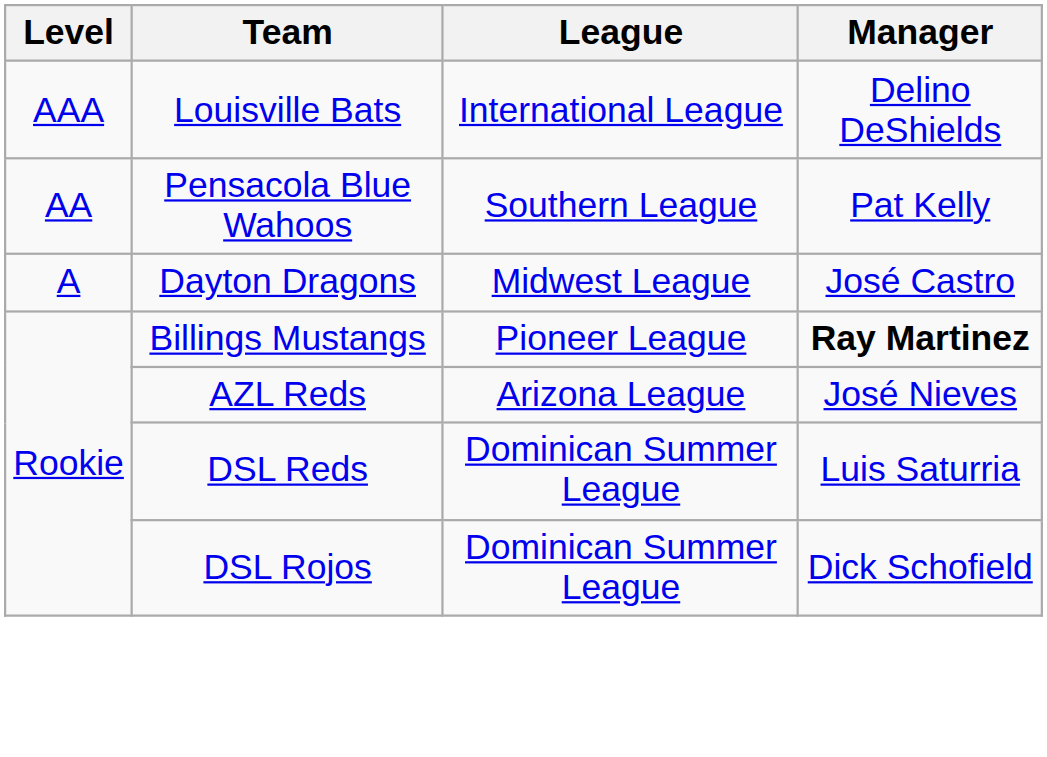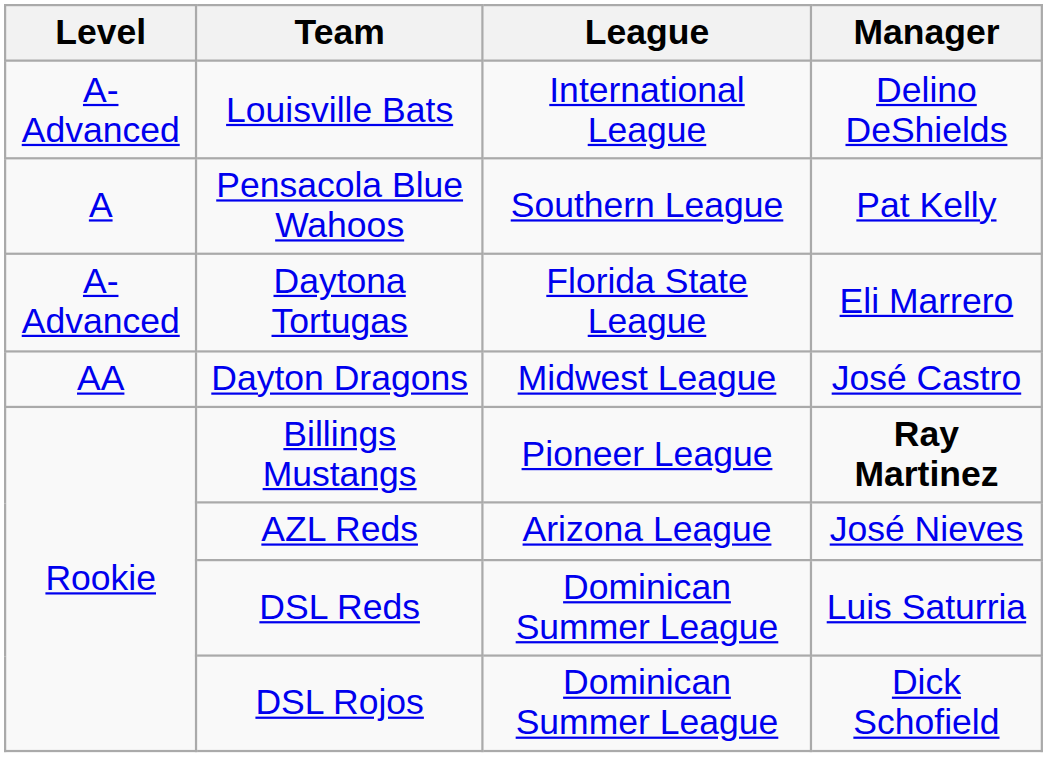(69, 108) AAA -> (101, 108) A-Advanced
(69, 205) AA -> (101, 205) A
+ row: (340, 301)
(69, 281) A -> (101, 377) AA
